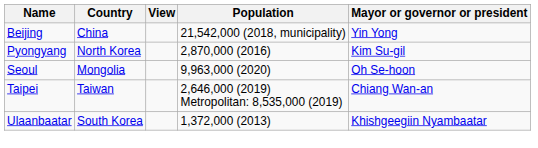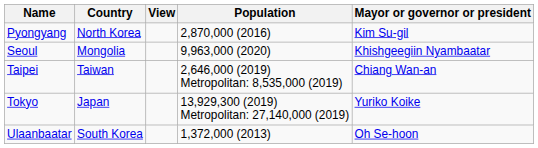- row: (25, 32)
(383, 70) Oh Se-hoon -> (422, 51) Khishgeegiin Nyambaatar
+ row: (23, 102)
(419, 121) Khishgeegiin Nyambaatar -> (386, 134) Oh Se-hoon
